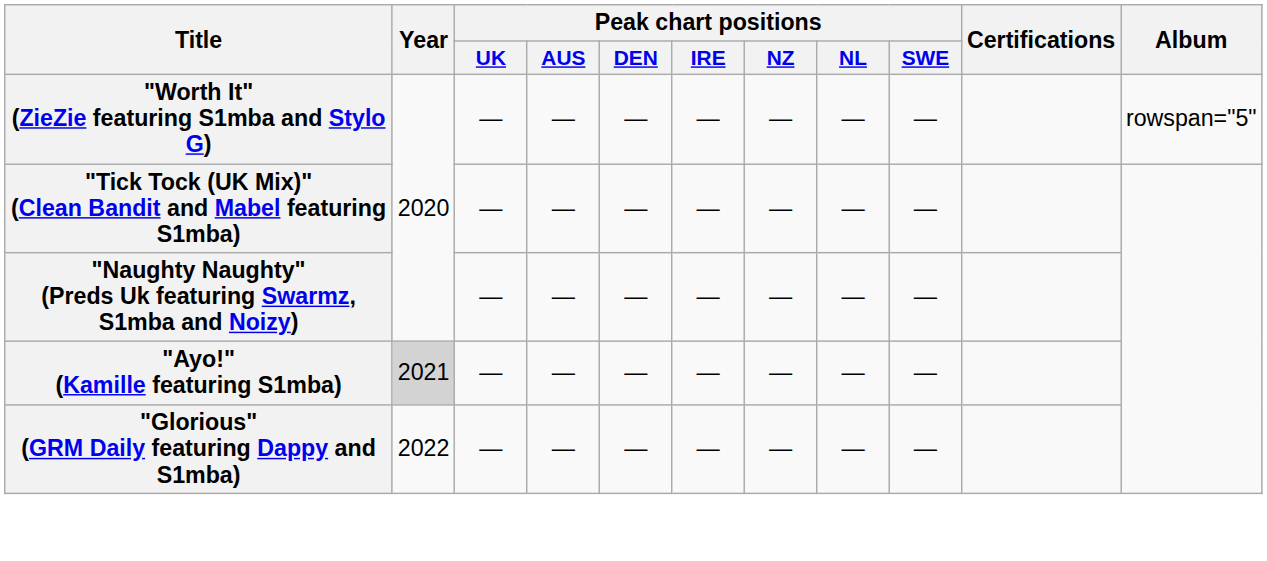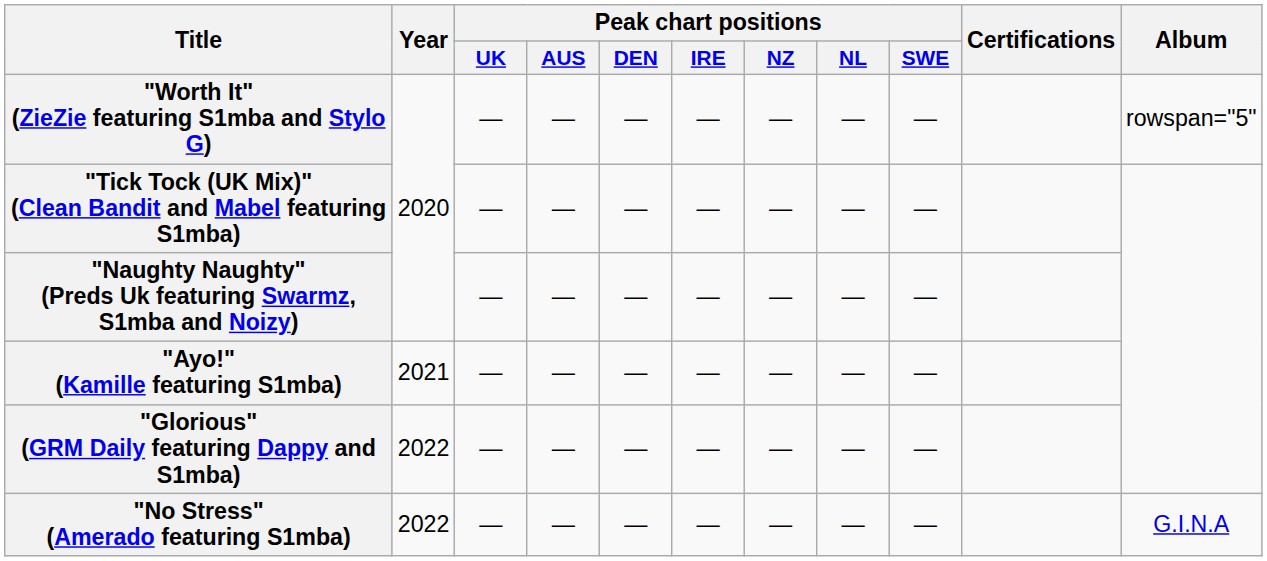(424, 372) lightgrey background -> (424, 372) no background
+ row: (199, 524)
